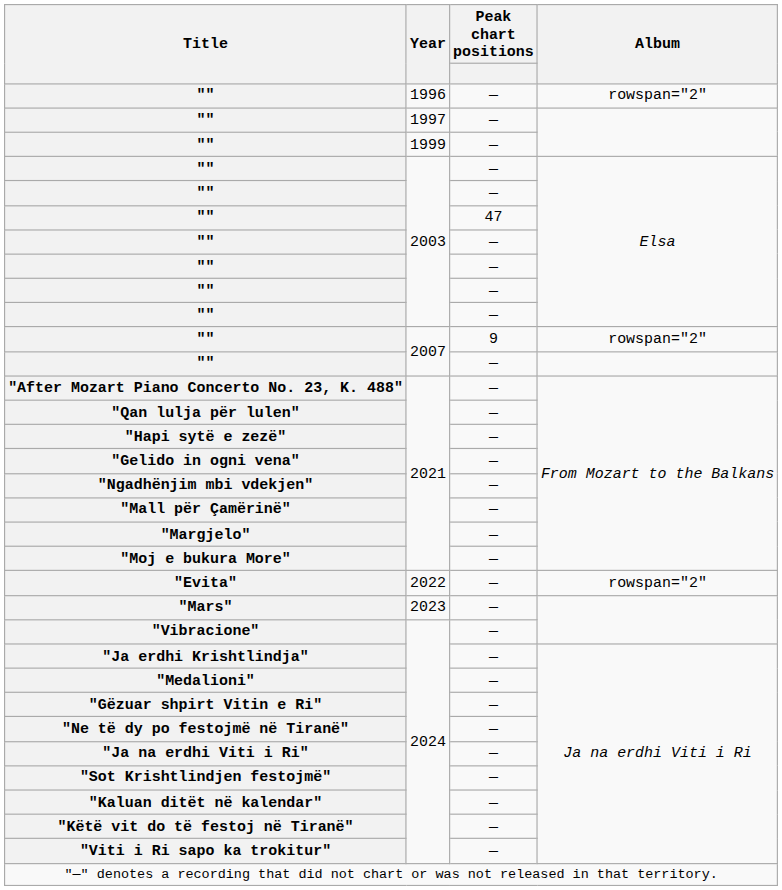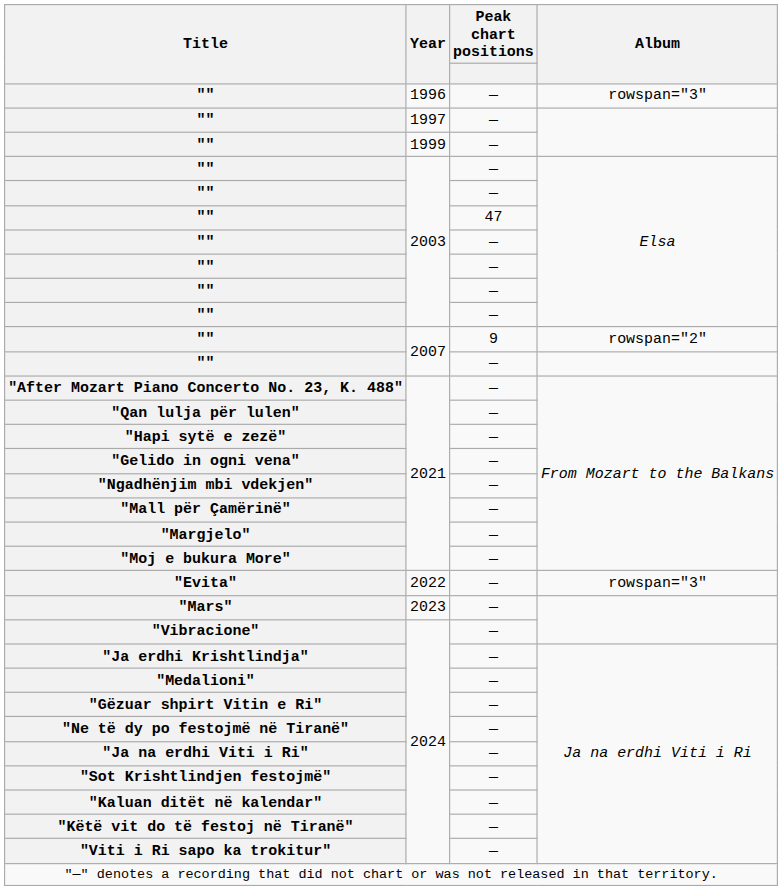(658, 96) rowspan="2" -> (658, 96) rowspan="3"
(658, 583) rowspan="2" -> (658, 583) rowspan="3"
